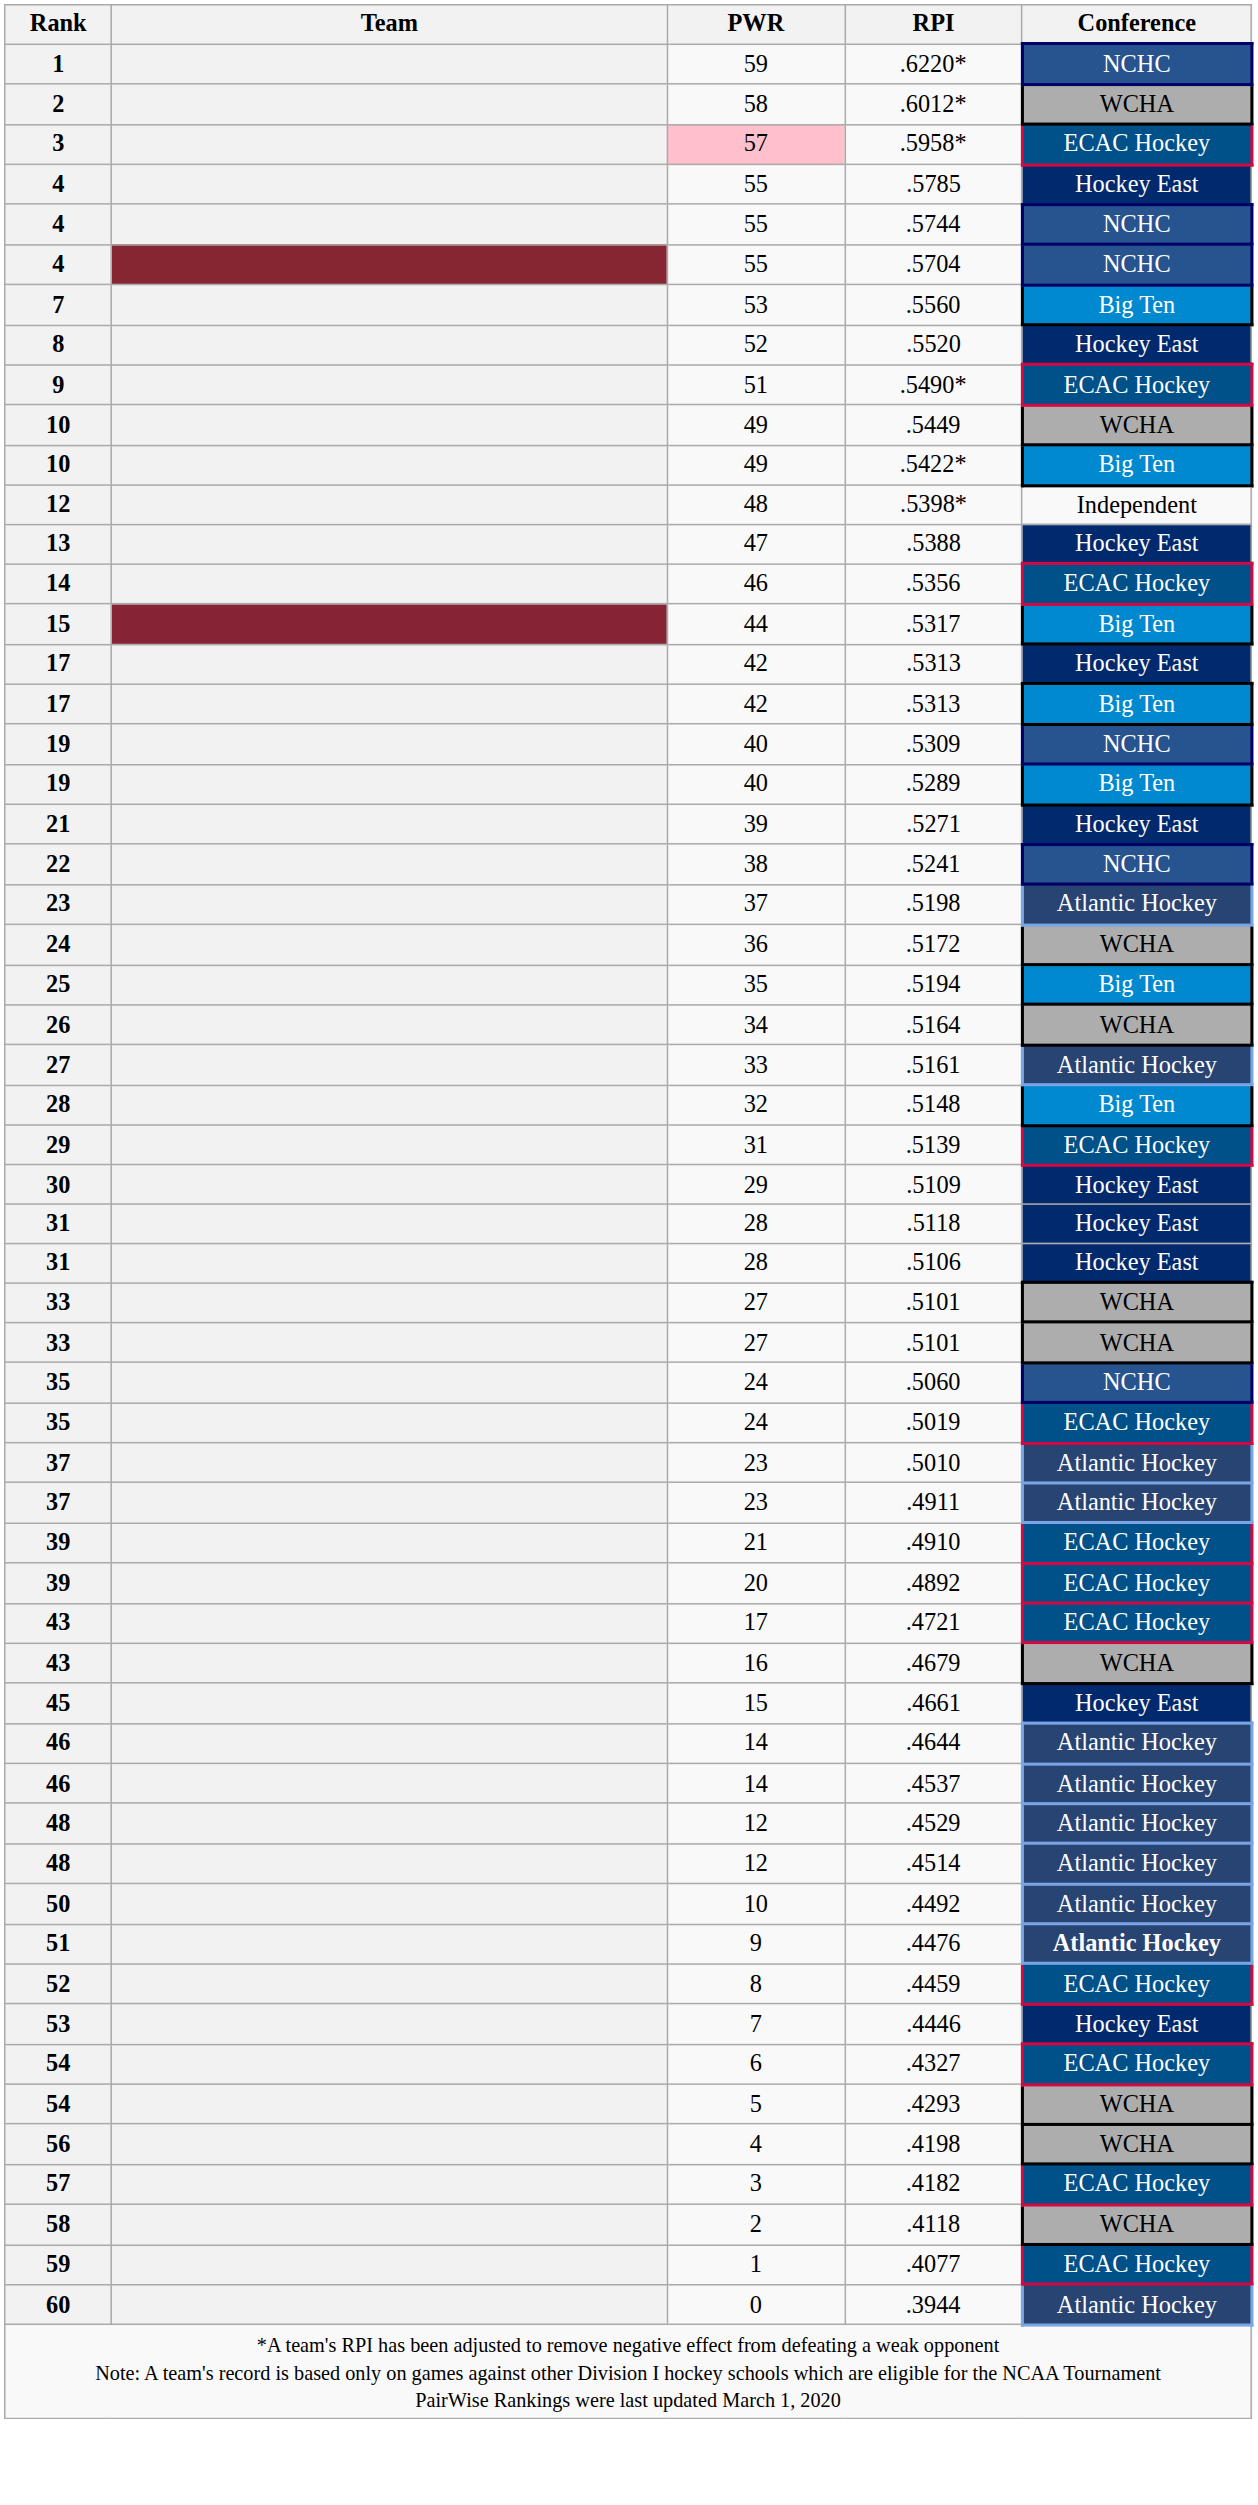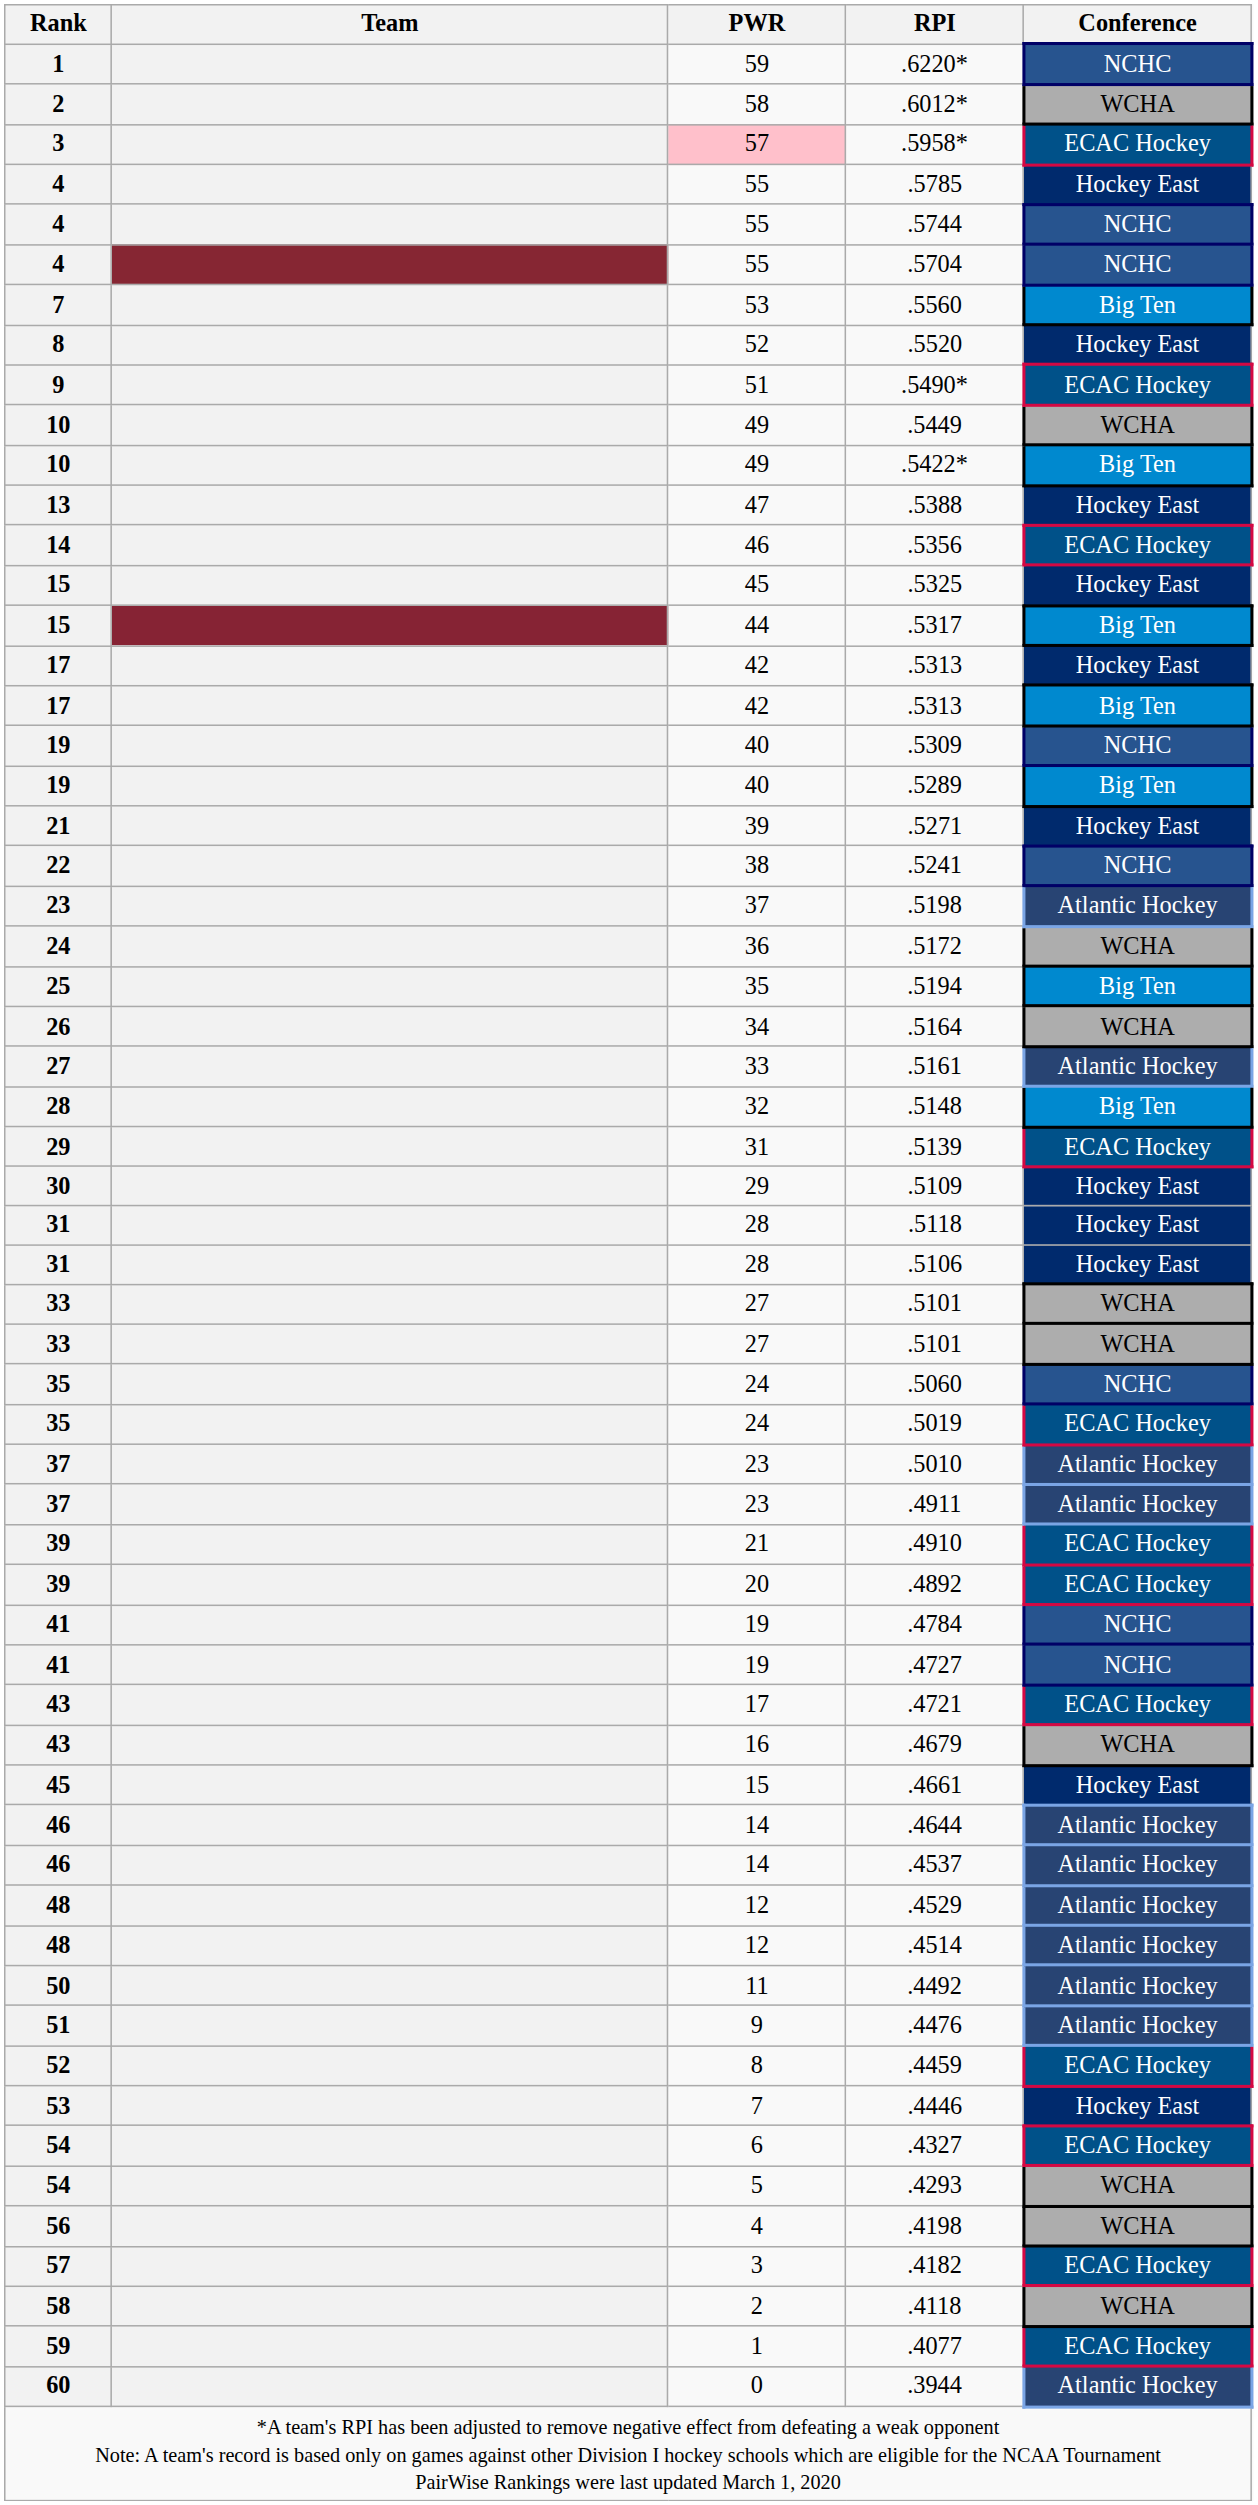- row: (58, 504)
+ row: (58, 585)
+ row: (58, 1624)
+ row: (58, 1664)
(756, 1903) 10 -> (757, 1985) 11
(1137, 1943) bold -> (1138, 2025) normal
